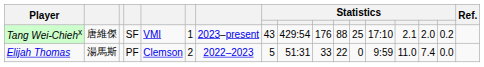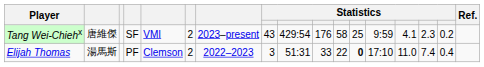(190, 34) 1 -> (190, 34) 2
(342, 34) 88 -> (342, 34) 58
(380, 34) 17:10 -> (383, 34) 9:59
(409, 34) 2.1 -> (409, 34) 4.1
(428, 34) 2.0 -> (428, 34) 2.3
(272, 53) 5 -> (272, 53) 3
(360, 53) normal -> (360, 53) bold
(383, 53) 9:59 -> (380, 53) 17:10
(447, 53) 0.0 -> (447, 53) 0.4
